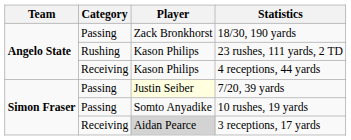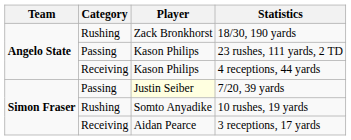(99, 32) Passing -> (100, 32) Rushing
(100, 51) Rushing -> (99, 51) Passing
(99, 107) Passing -> (100, 107) Rushing
(165, 125) lightgrey background -> (165, 125) no background
